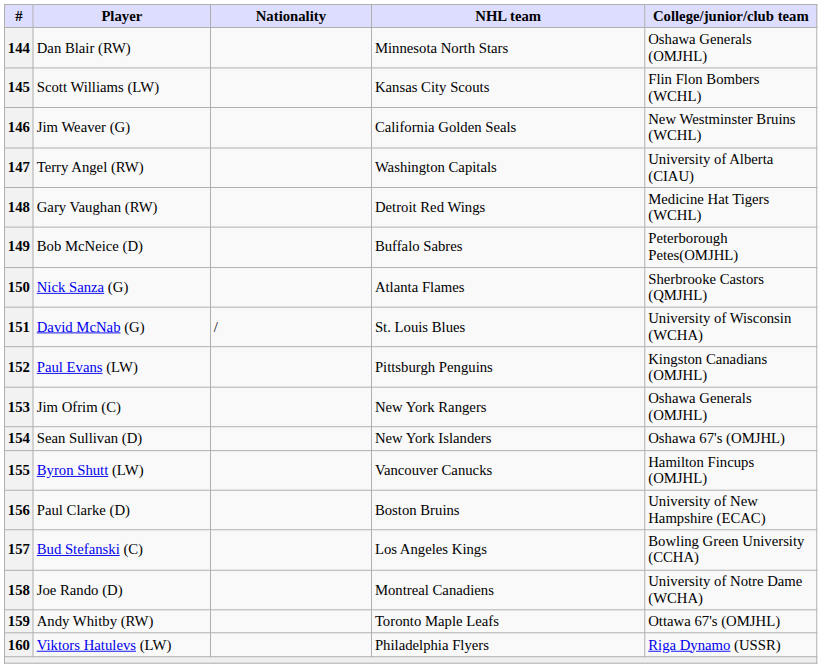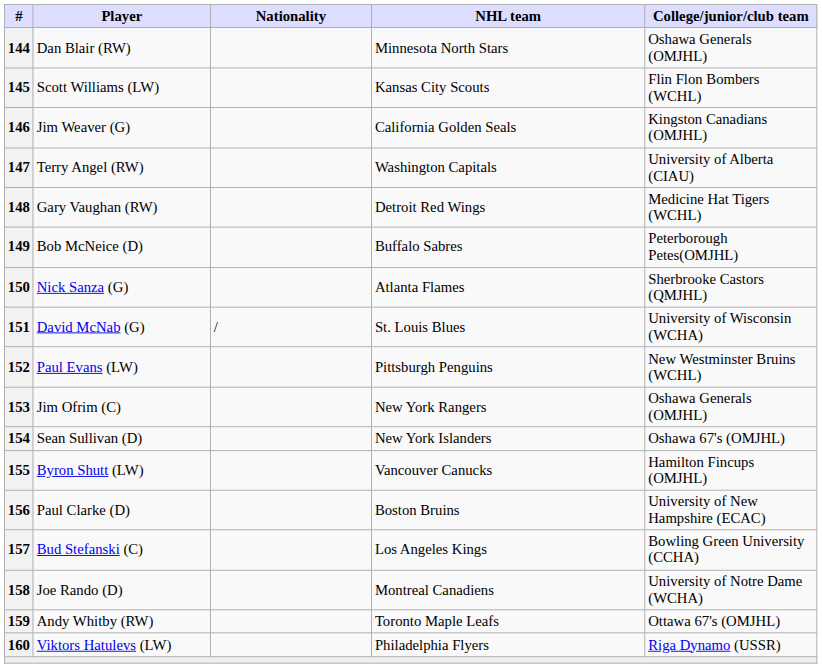(722, 127) New Westminster Bruins (WCHL) -> (708, 127) Kingston Canadians (OMJHL)
(708, 367) Kingston Canadians (OMJHL) -> (722, 367) New Westminster Bruins (WCHL)
